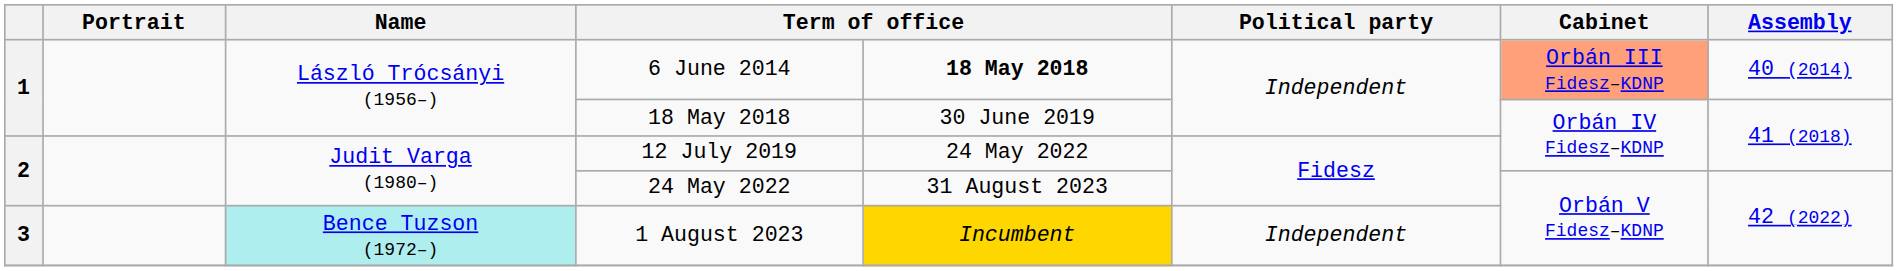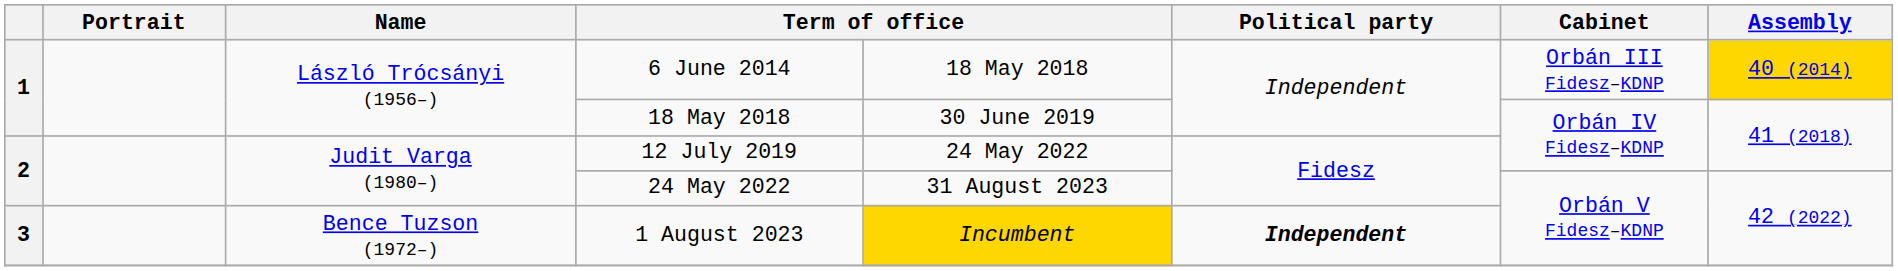(1017, 70) bold -> (1017, 70) normal
(1604, 69) lightsalmon background -> (1604, 69) no background
(1800, 70) no background -> (1800, 70) gold background
(401, 235) paleturquoise background -> (401, 235) no background
(1336, 236) normal -> (1336, 236) bold
